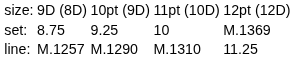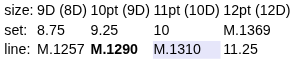(114, 49) normal -> (114, 49) bold
(177, 49) no background -> (177, 49) lavender background
